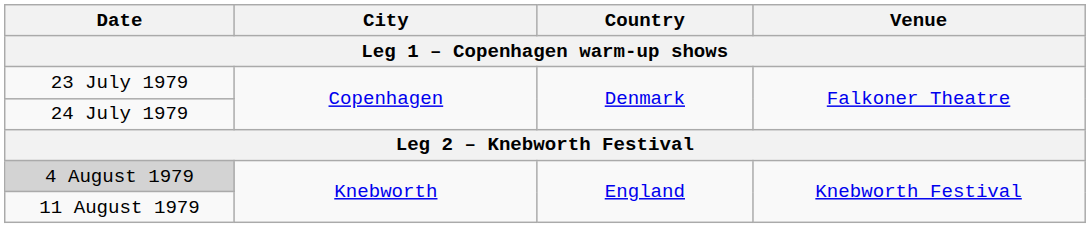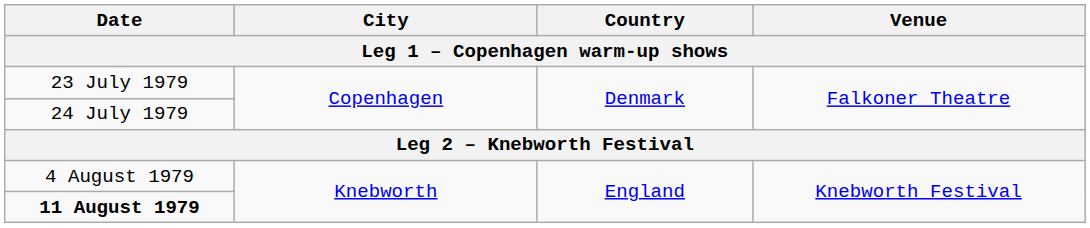(120, 176) lightgrey background -> (120, 176) no background
(120, 207) normal -> (120, 207) bold
